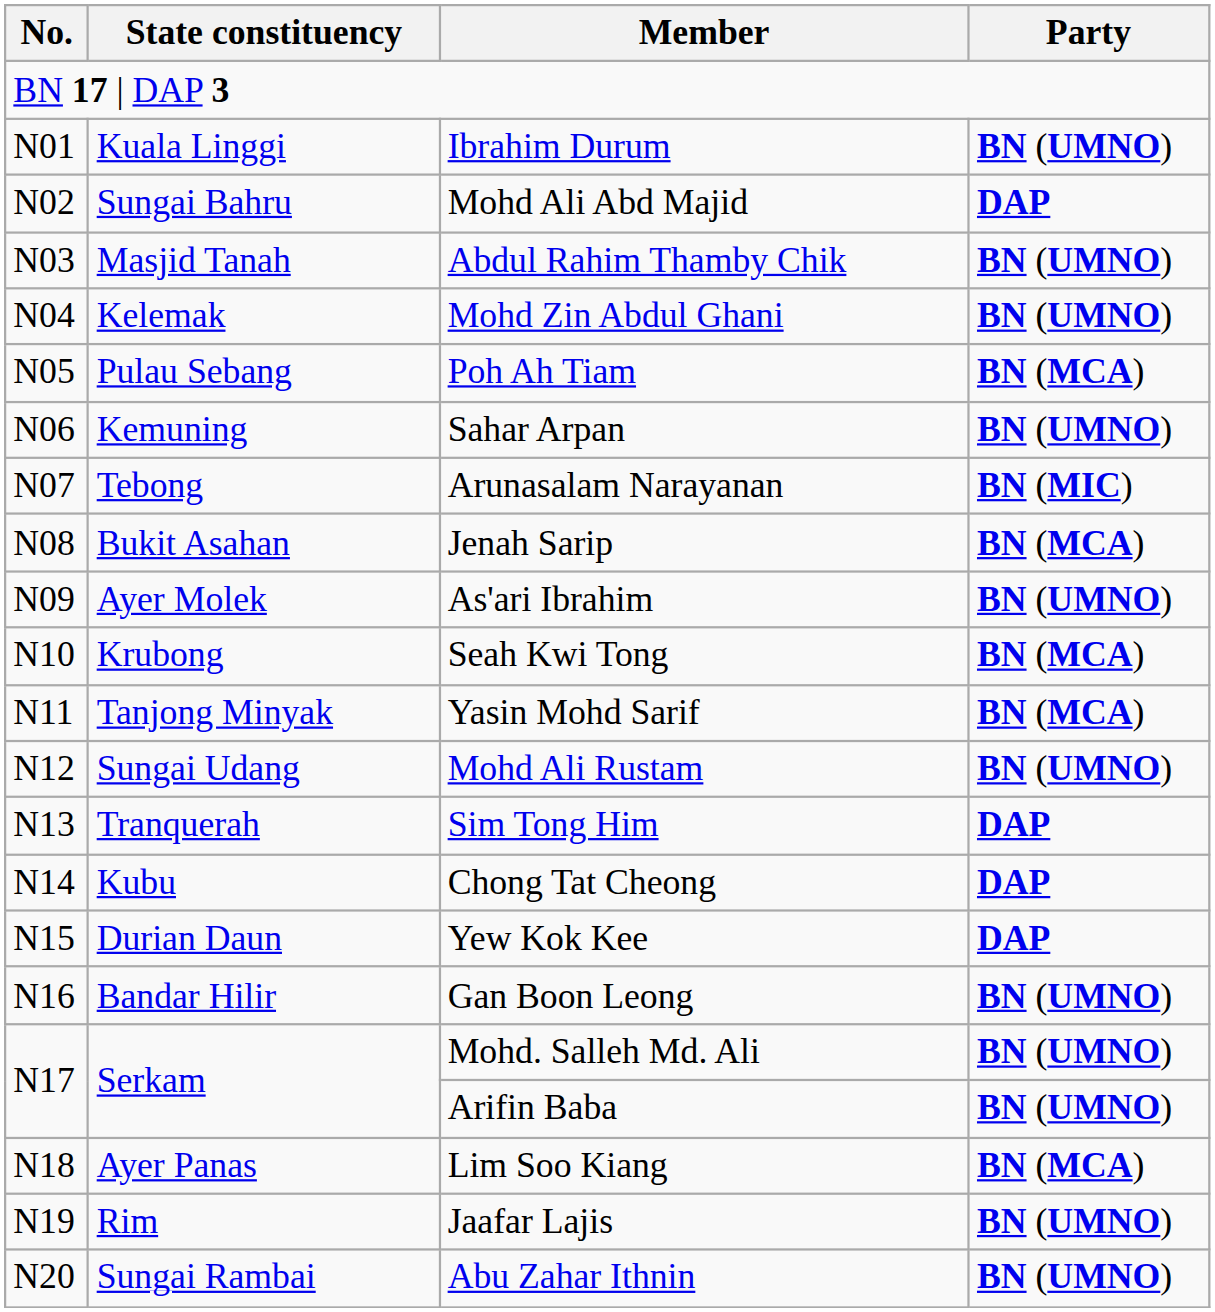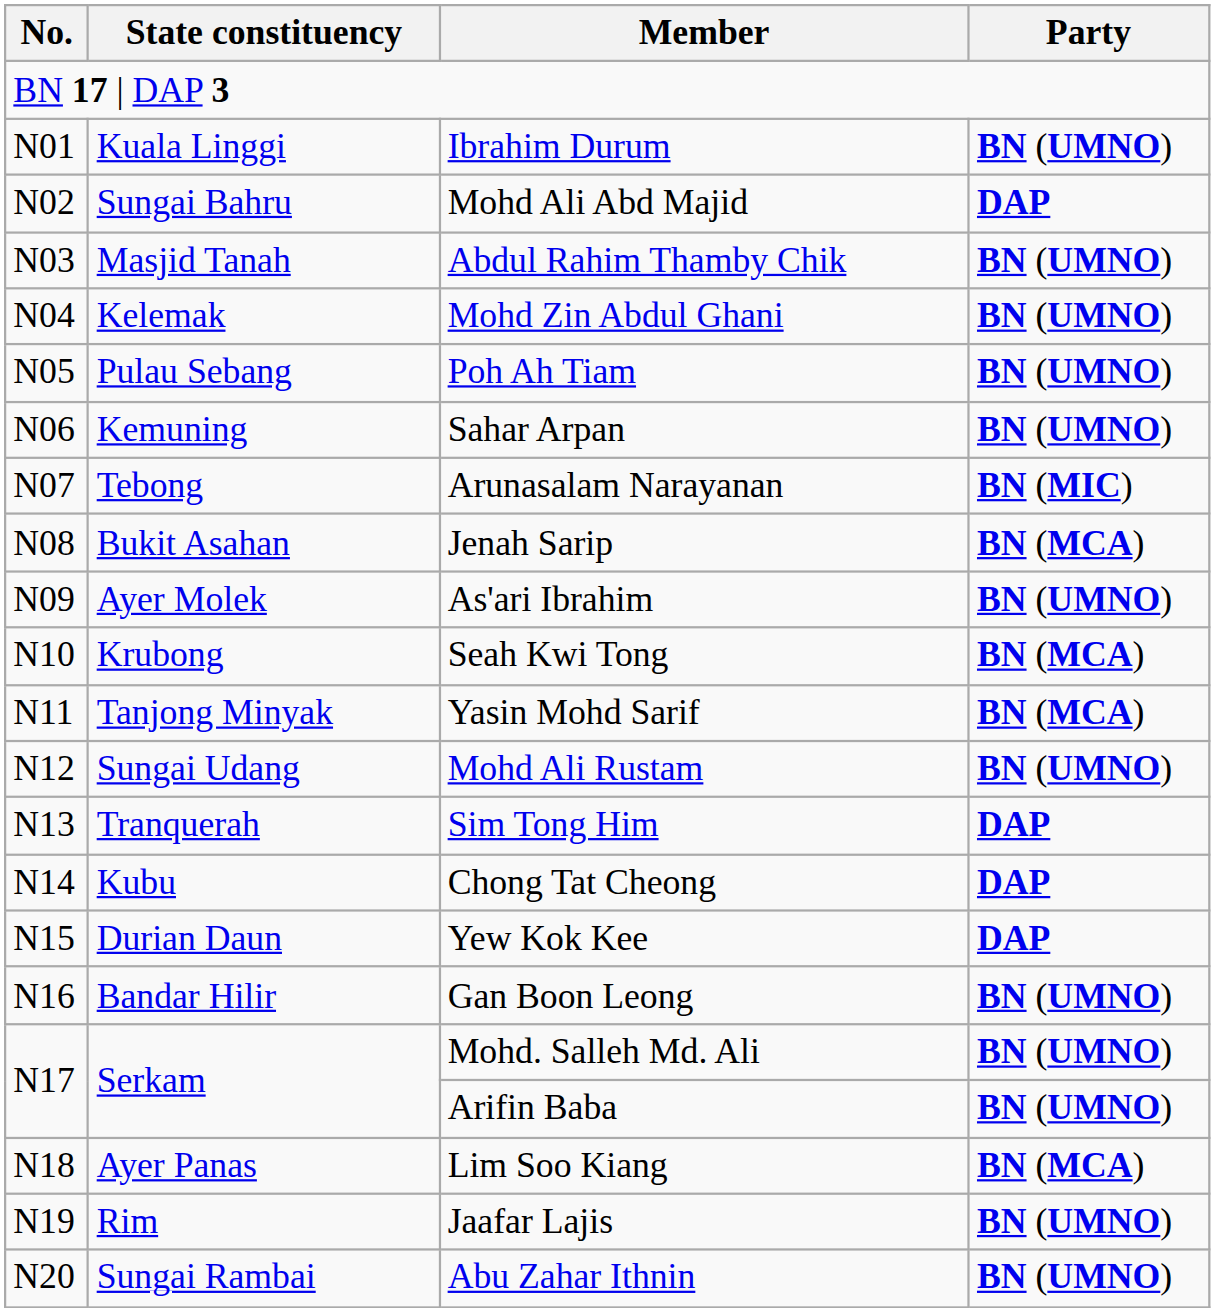(1061, 372) BN (MCA) -> (1075, 372) BN (UMNO)
